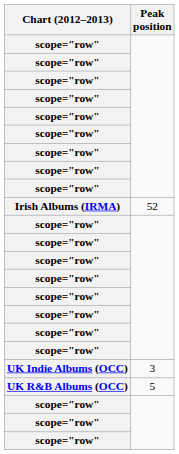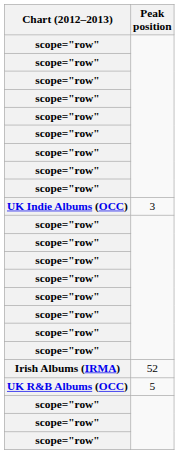rows swapped: (67, 206) <-> (67, 368)
